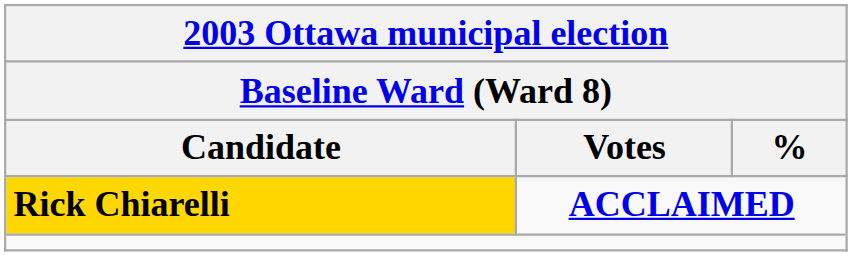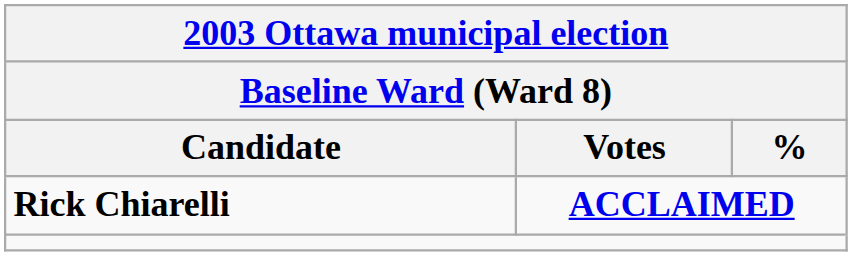(122, 204) gold background -> (122, 204) no background
